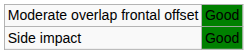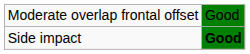(222, 37) normal -> (223, 37) bold
